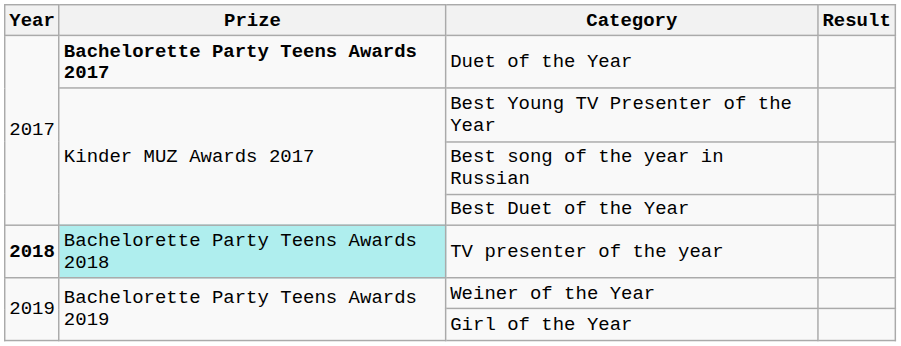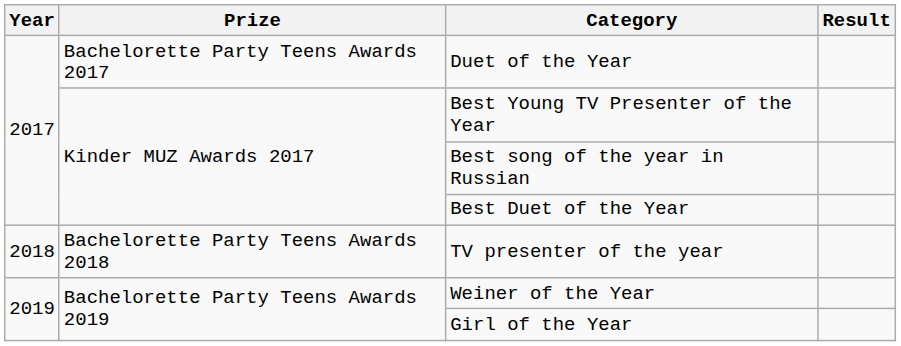(240, 62) bold -> (240, 62) normal
(32, 252) bold -> (32, 252) normal
(240, 252) paleturquoise background -> (240, 252) no background
